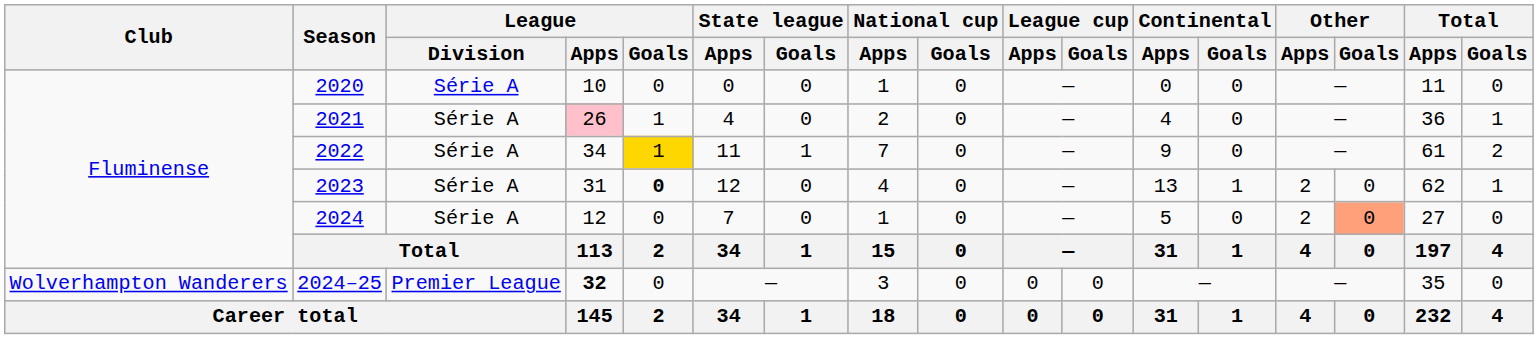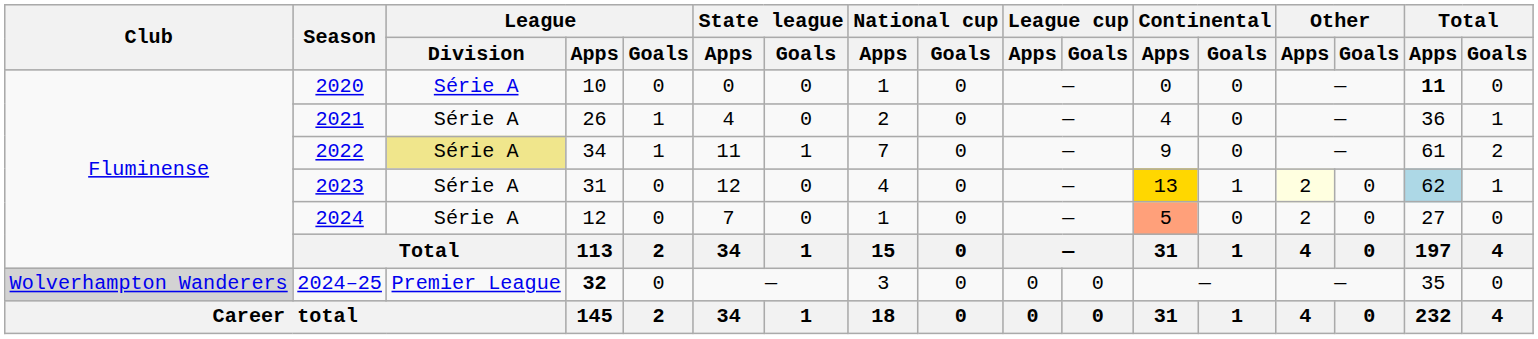(1433, 87) normal -> (1433, 87) bold
(595, 120) pink background -> (595, 120) no background
(476, 153) no background -> (476, 153) khaki background
(659, 153) gold background -> (659, 153) no background
(659, 185) bold -> (659, 185) normal
(1166, 185) no background -> (1166, 185) gold background
(1305, 185) no background -> (1305, 185) lightyellow background
(1433, 185) no background -> (1433, 185) lightblue background
(1166, 218) no background -> (1166, 218) lightsalmon background
(1369, 218) lightsalmon background -> (1369, 218) no background
(149, 284) no background -> (149, 284) lightgrey background
